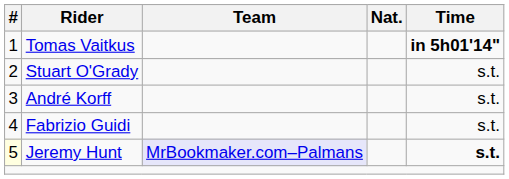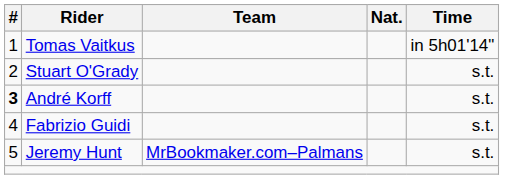(455, 44) bold -> (452, 44) normal
(13, 98) normal -> (13, 98) bold
(13, 152) lightyellow background -> (13, 152) no background
(254, 152) lavender background -> (254, 152) no background
(488, 152) bold -> (483, 152) normal
